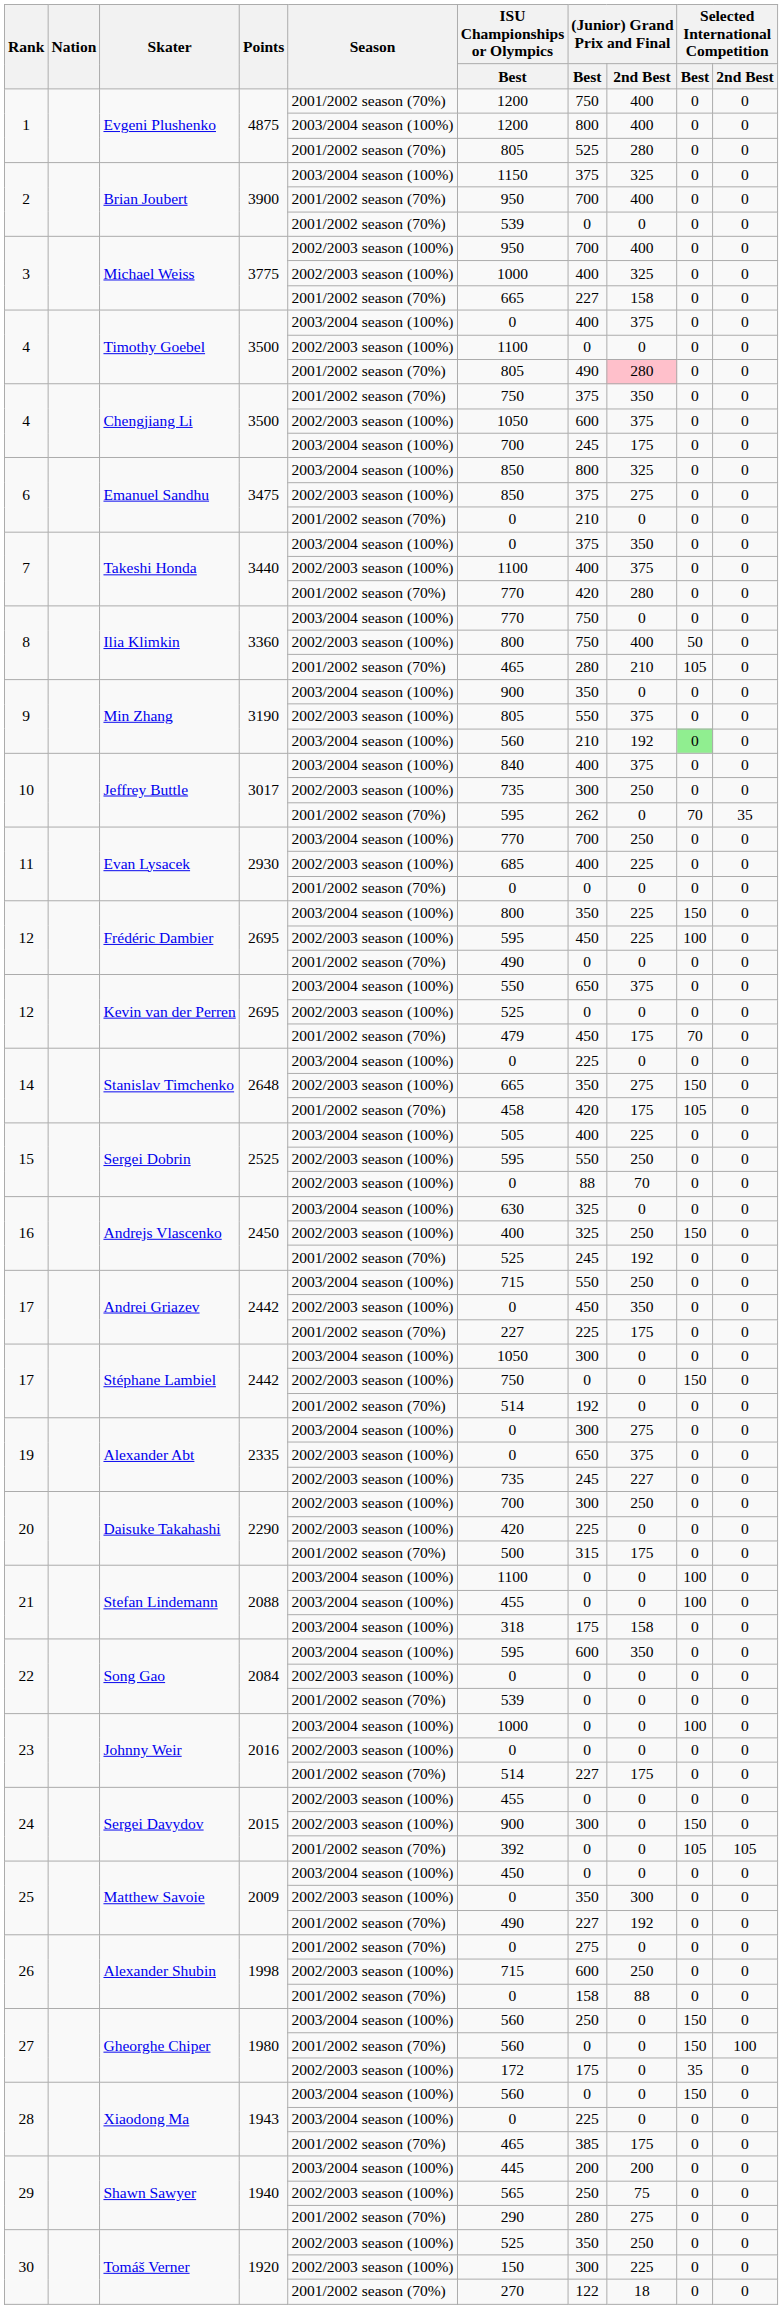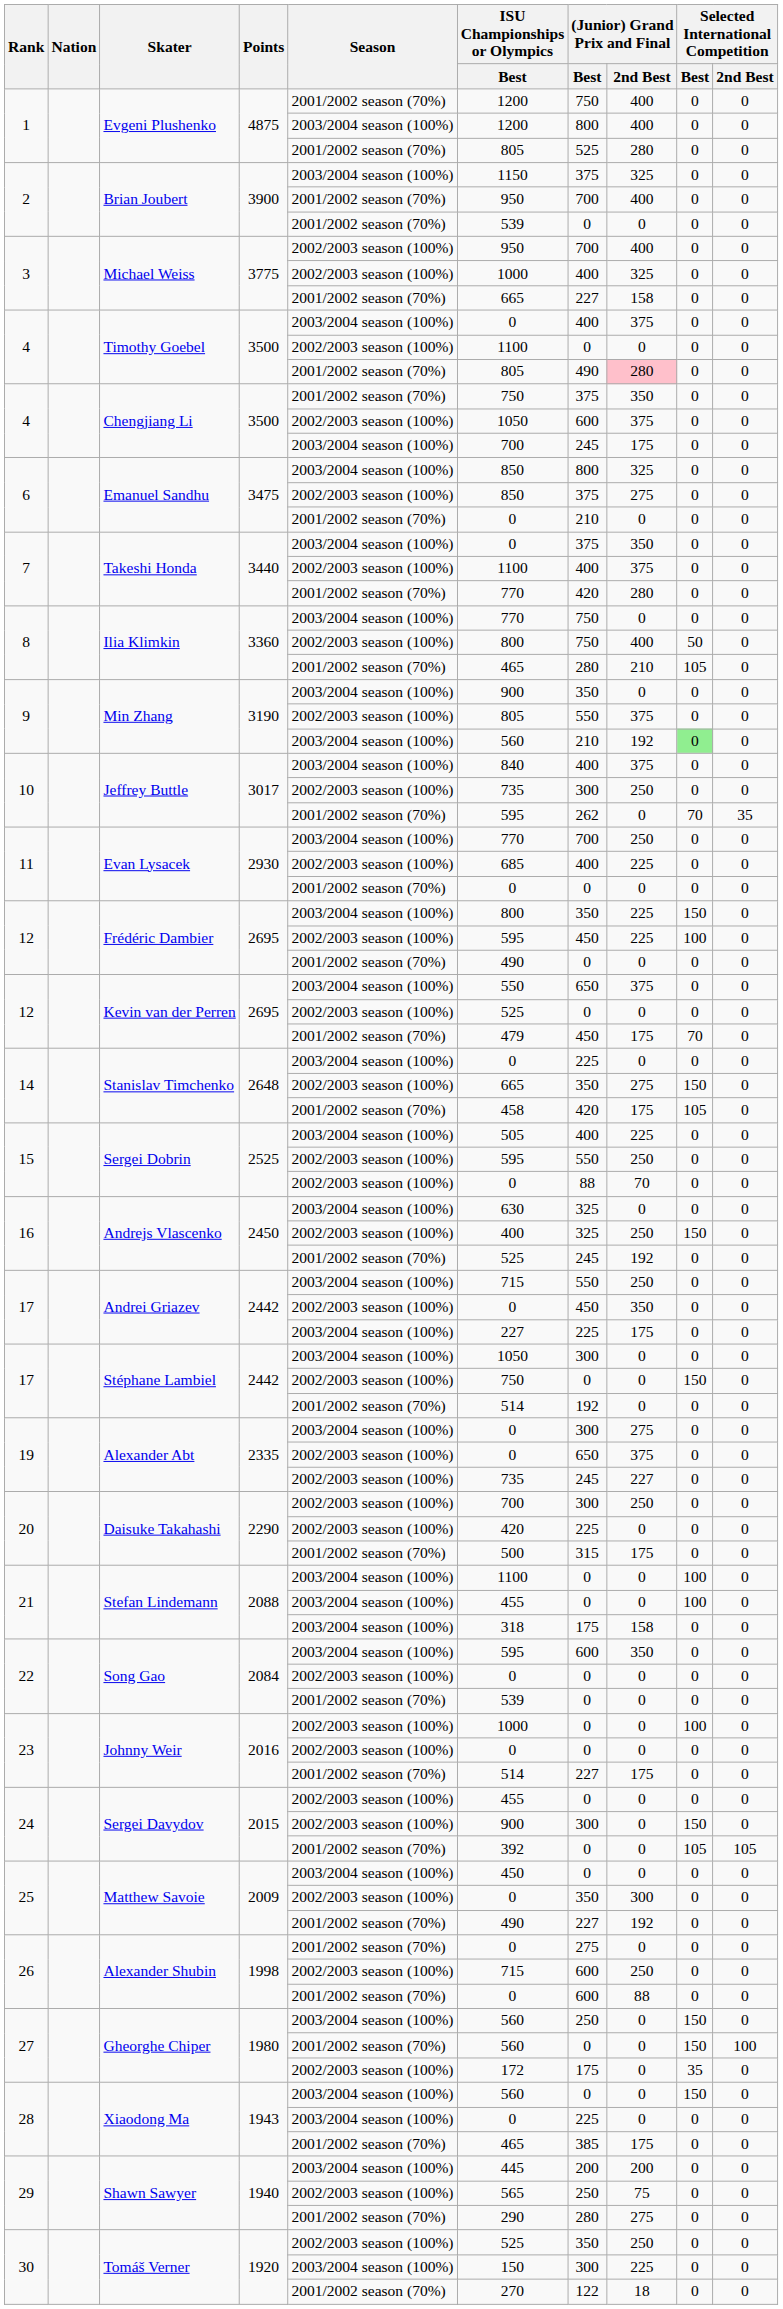(369, 1331) 2001/2002 season (70%) -> (372, 1331) 2003/2004 season (100%)
(372, 1725) 2003/2004 season (100%) -> (372, 1725) 2002/2003 season (100%)
(587, 1996) 158 -> (587, 1996) 600
(372, 2266) 2002/2003 season (100%) -> (372, 2266) 2003/2004 season (100%)
